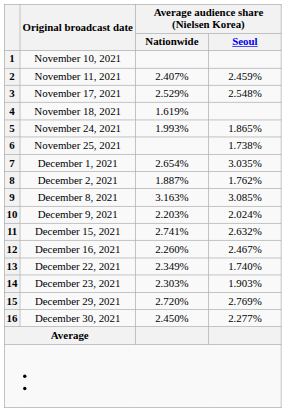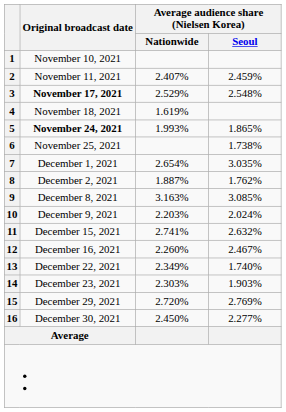(78, 94) normal -> (78, 94) bold
(78, 128) normal -> (78, 128) bold
